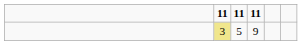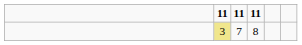(239, 31) 5 -> (239, 31) 7
(256, 31) 9 -> (256, 31) 8
